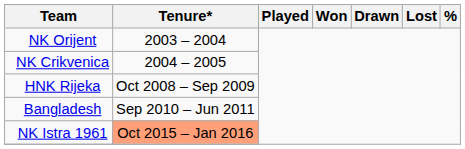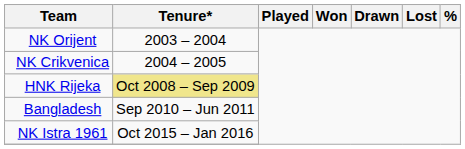(185, 86) no background -> (185, 86) khaki background
(185, 133) lightsalmon background -> (185, 133) no background
